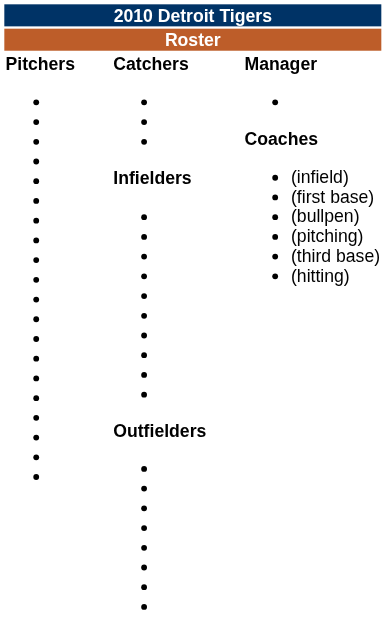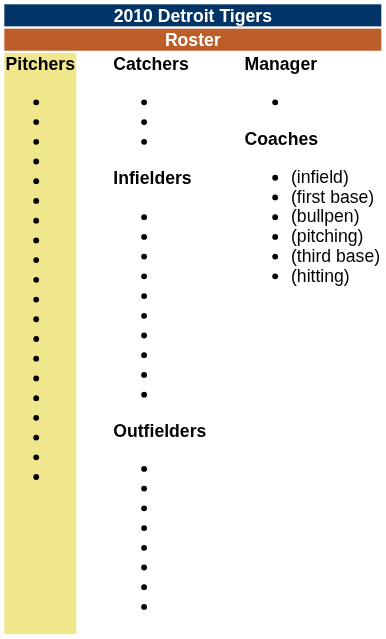(40, 270) no background -> (40, 270) khaki background
